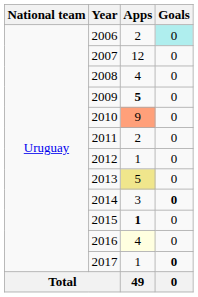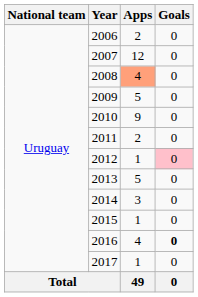(174, 35) paleturquoise background -> (174, 35) no background
(138, 76) no background -> (138, 76) lightsalmon background
(138, 96) bold -> (138, 96) normal
(138, 117) lightsalmon background -> (138, 117) no background
(174, 158) no background -> (174, 158) pink background
(138, 179) khaki background -> (138, 179) no background
(174, 199) bold -> (174, 199) normal
(138, 220) bold -> (138, 220) normal
(138, 240) lightyellow background -> (138, 240) no background
(174, 240) normal -> (174, 240) bold
(174, 261) bold -> (174, 261) normal
